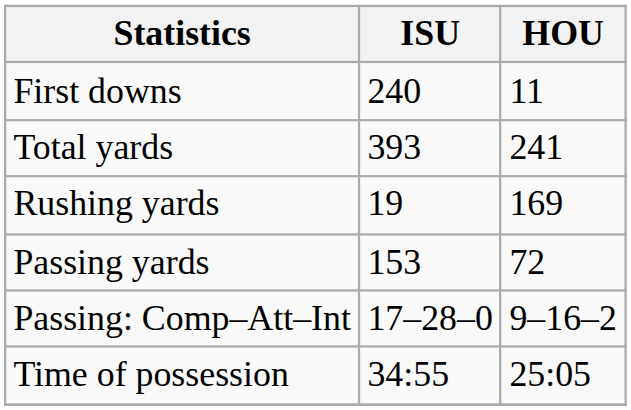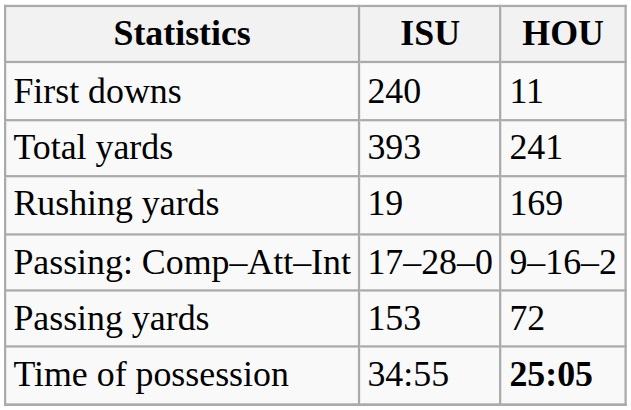rows swapped: (111, 261) <-> (182, 317)
(550, 374) normal -> (551, 374) bold
